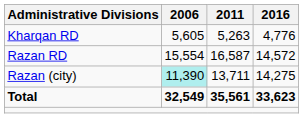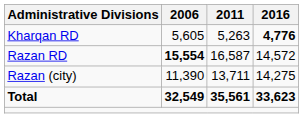(279, 35) normal -> (279, 35) bold
(184, 55) normal -> (184, 55) bold
(185, 76) paleturquoise background -> (185, 76) no background
